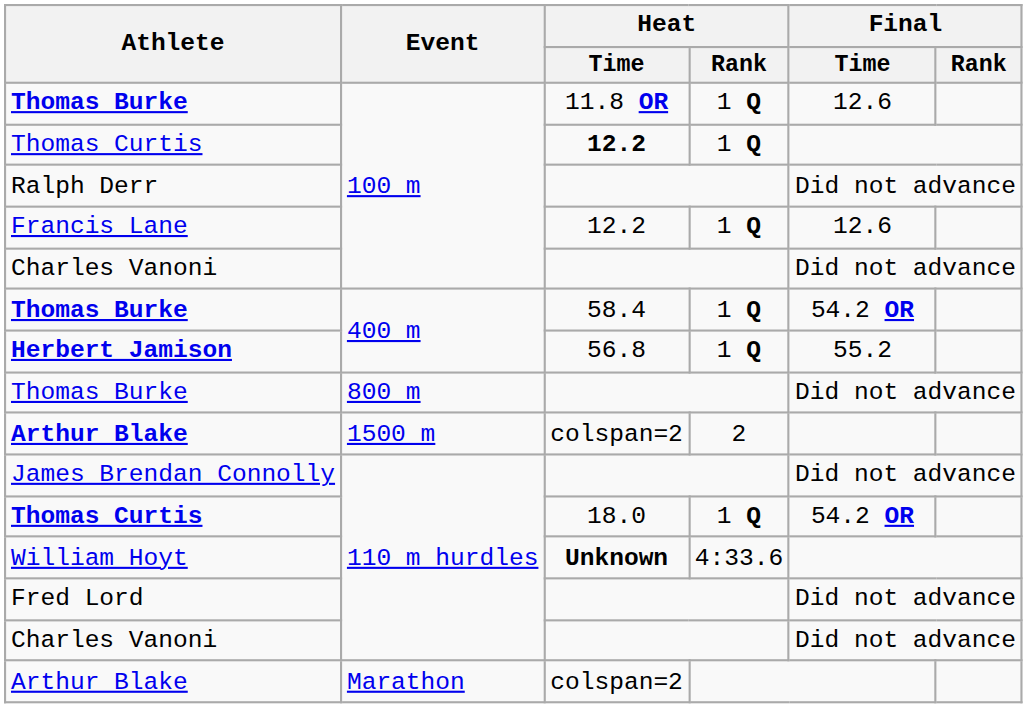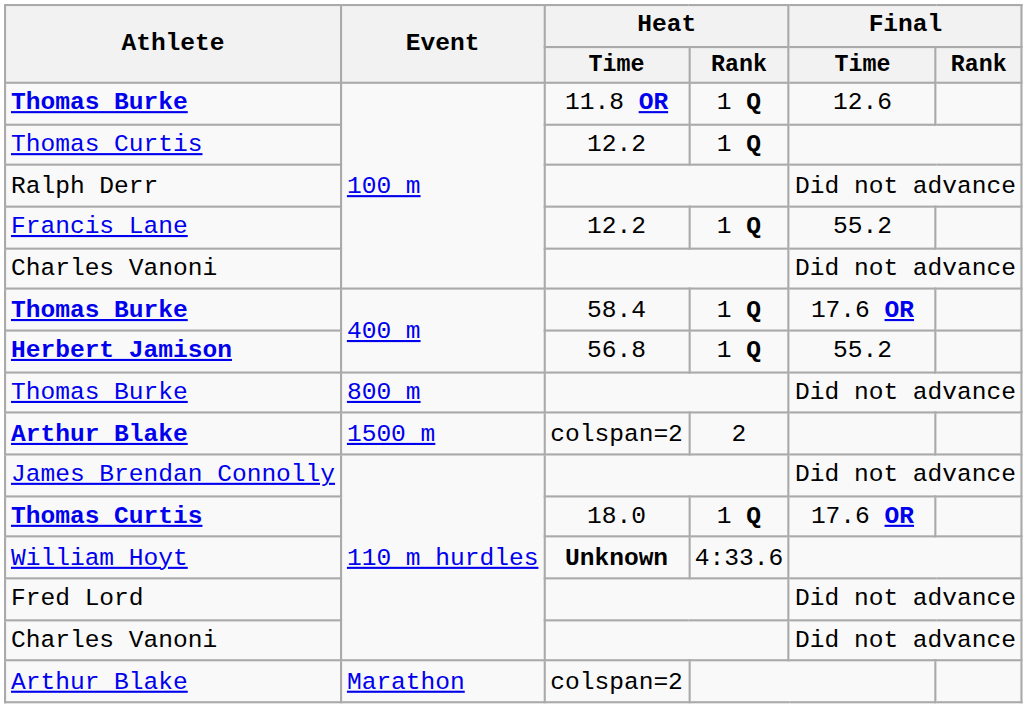(617, 145) bold -> (617, 145) normal
(862, 227) 12.6 -> (862, 227) 55.2
(862, 310) 54.2 OR -> (862, 310) 17.6 OR
(862, 516) 54.2 OR -> (862, 516) 17.6 OR
